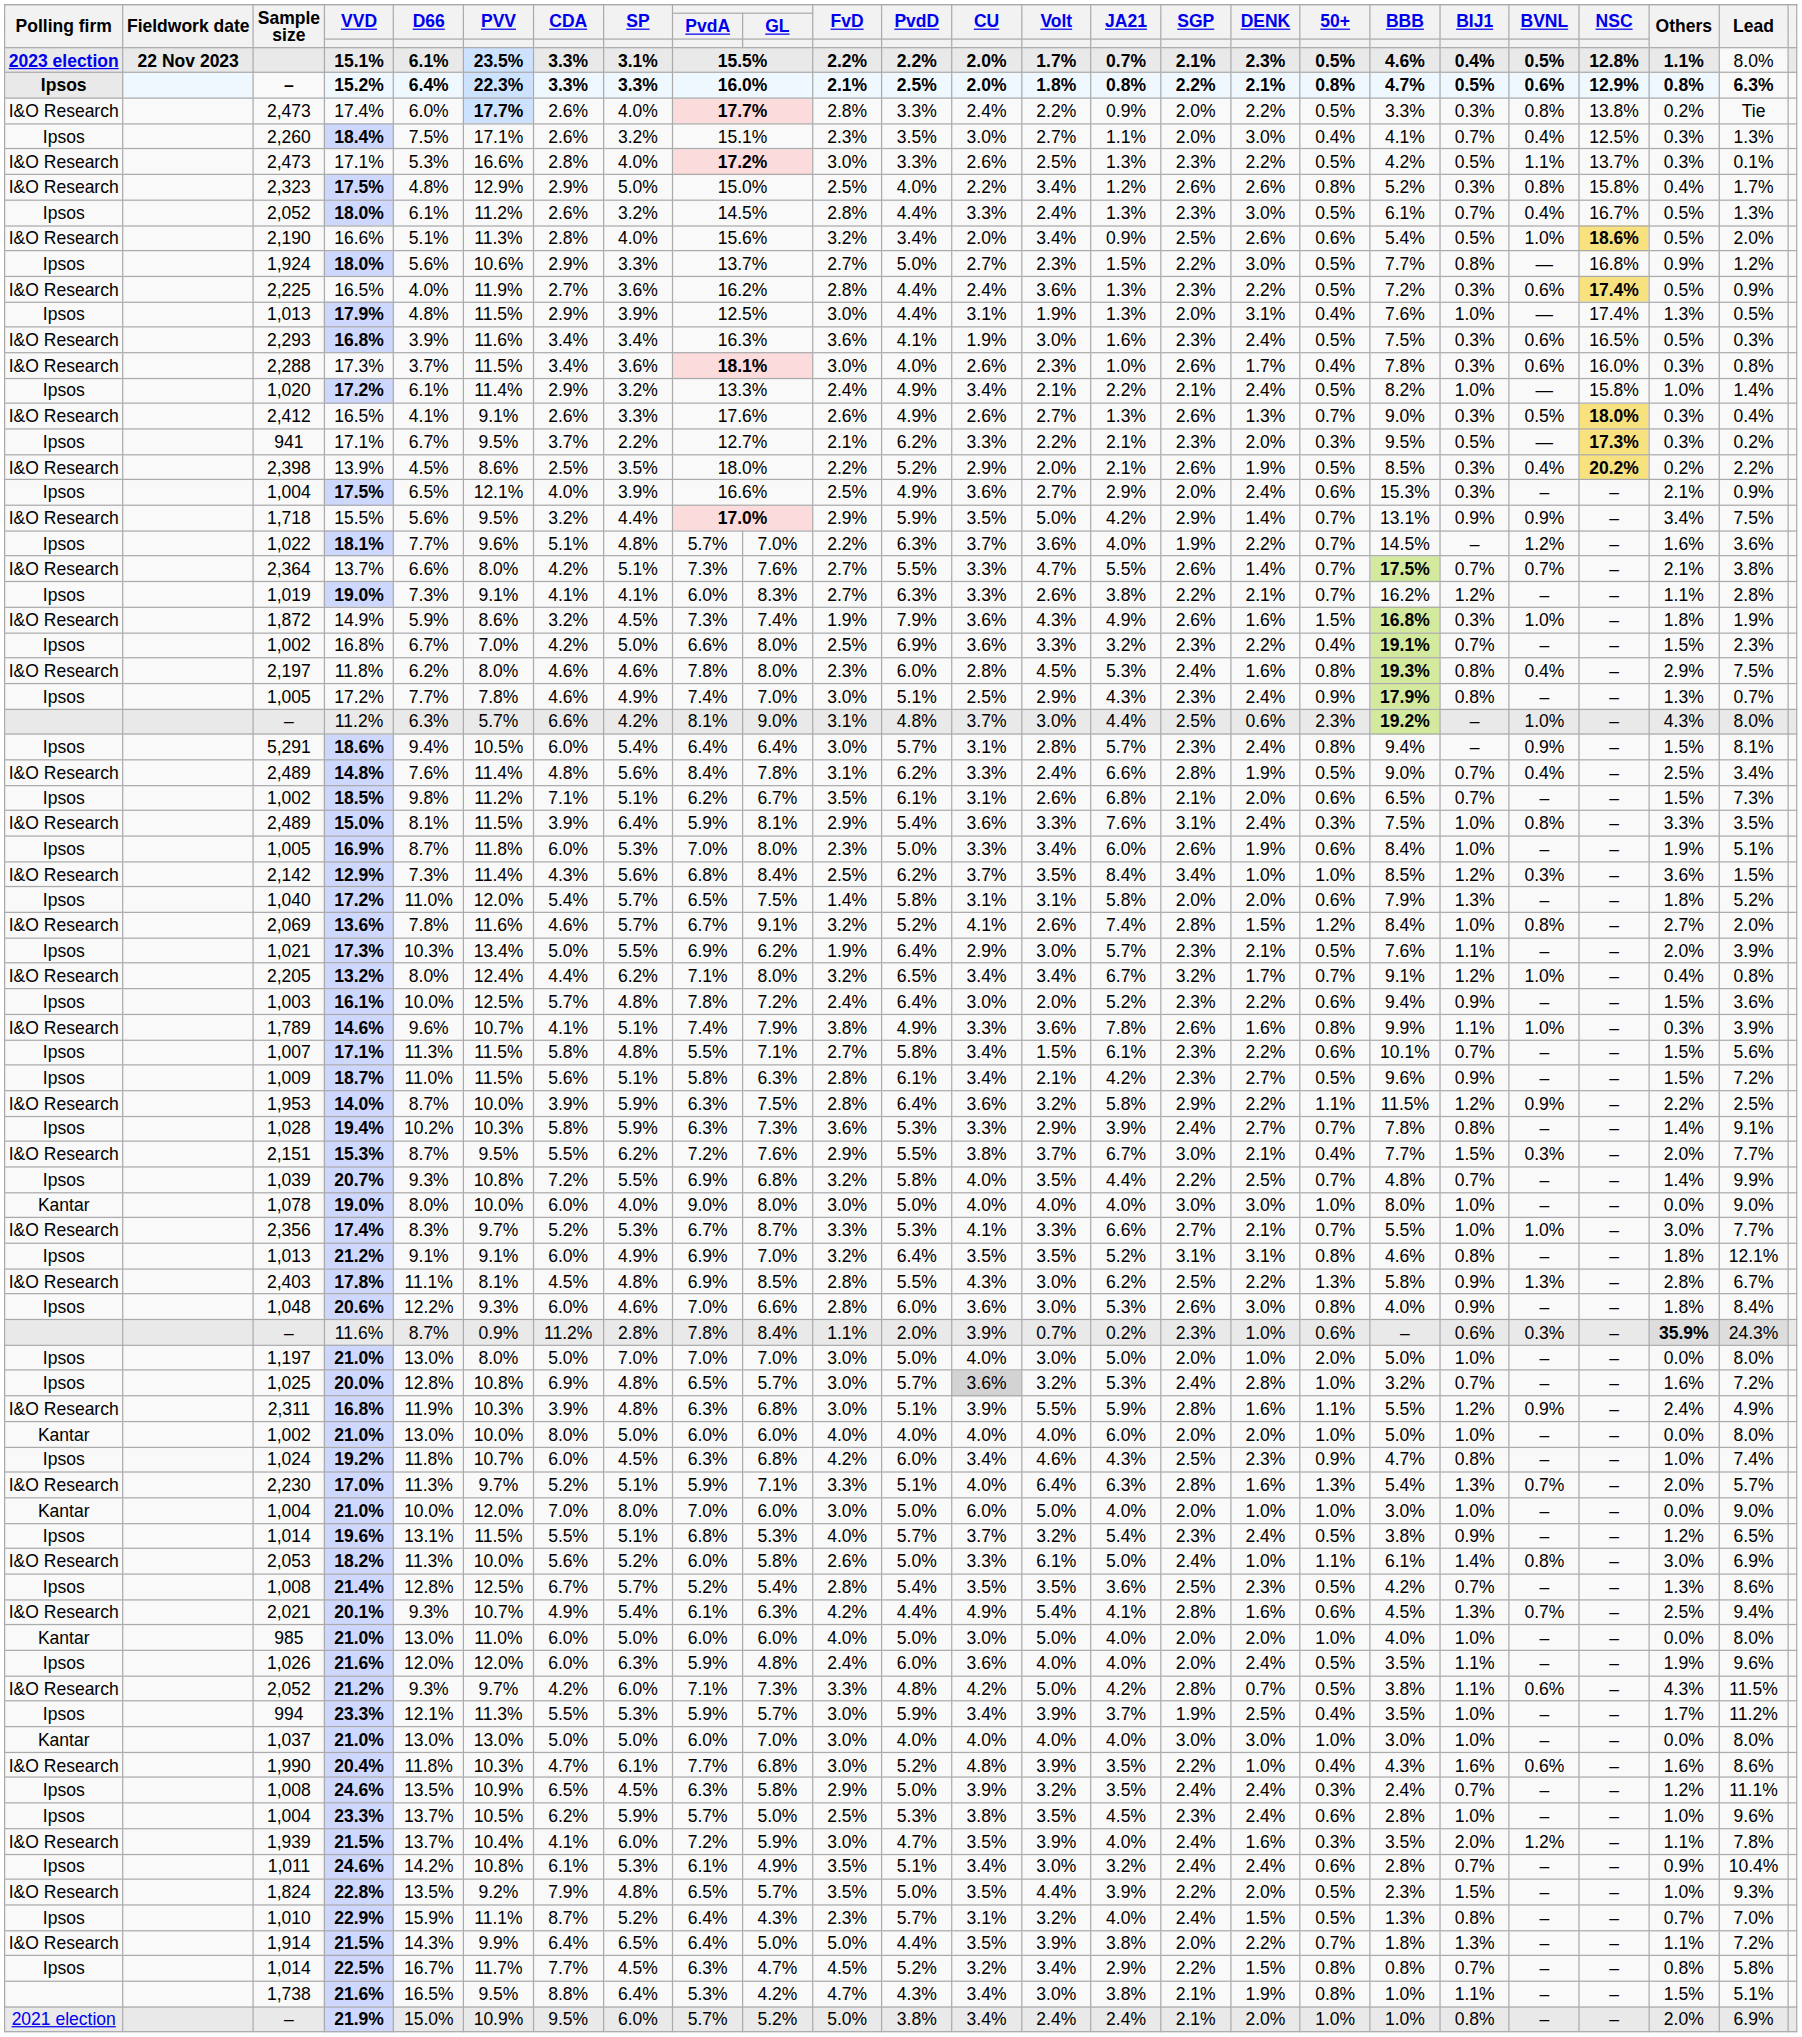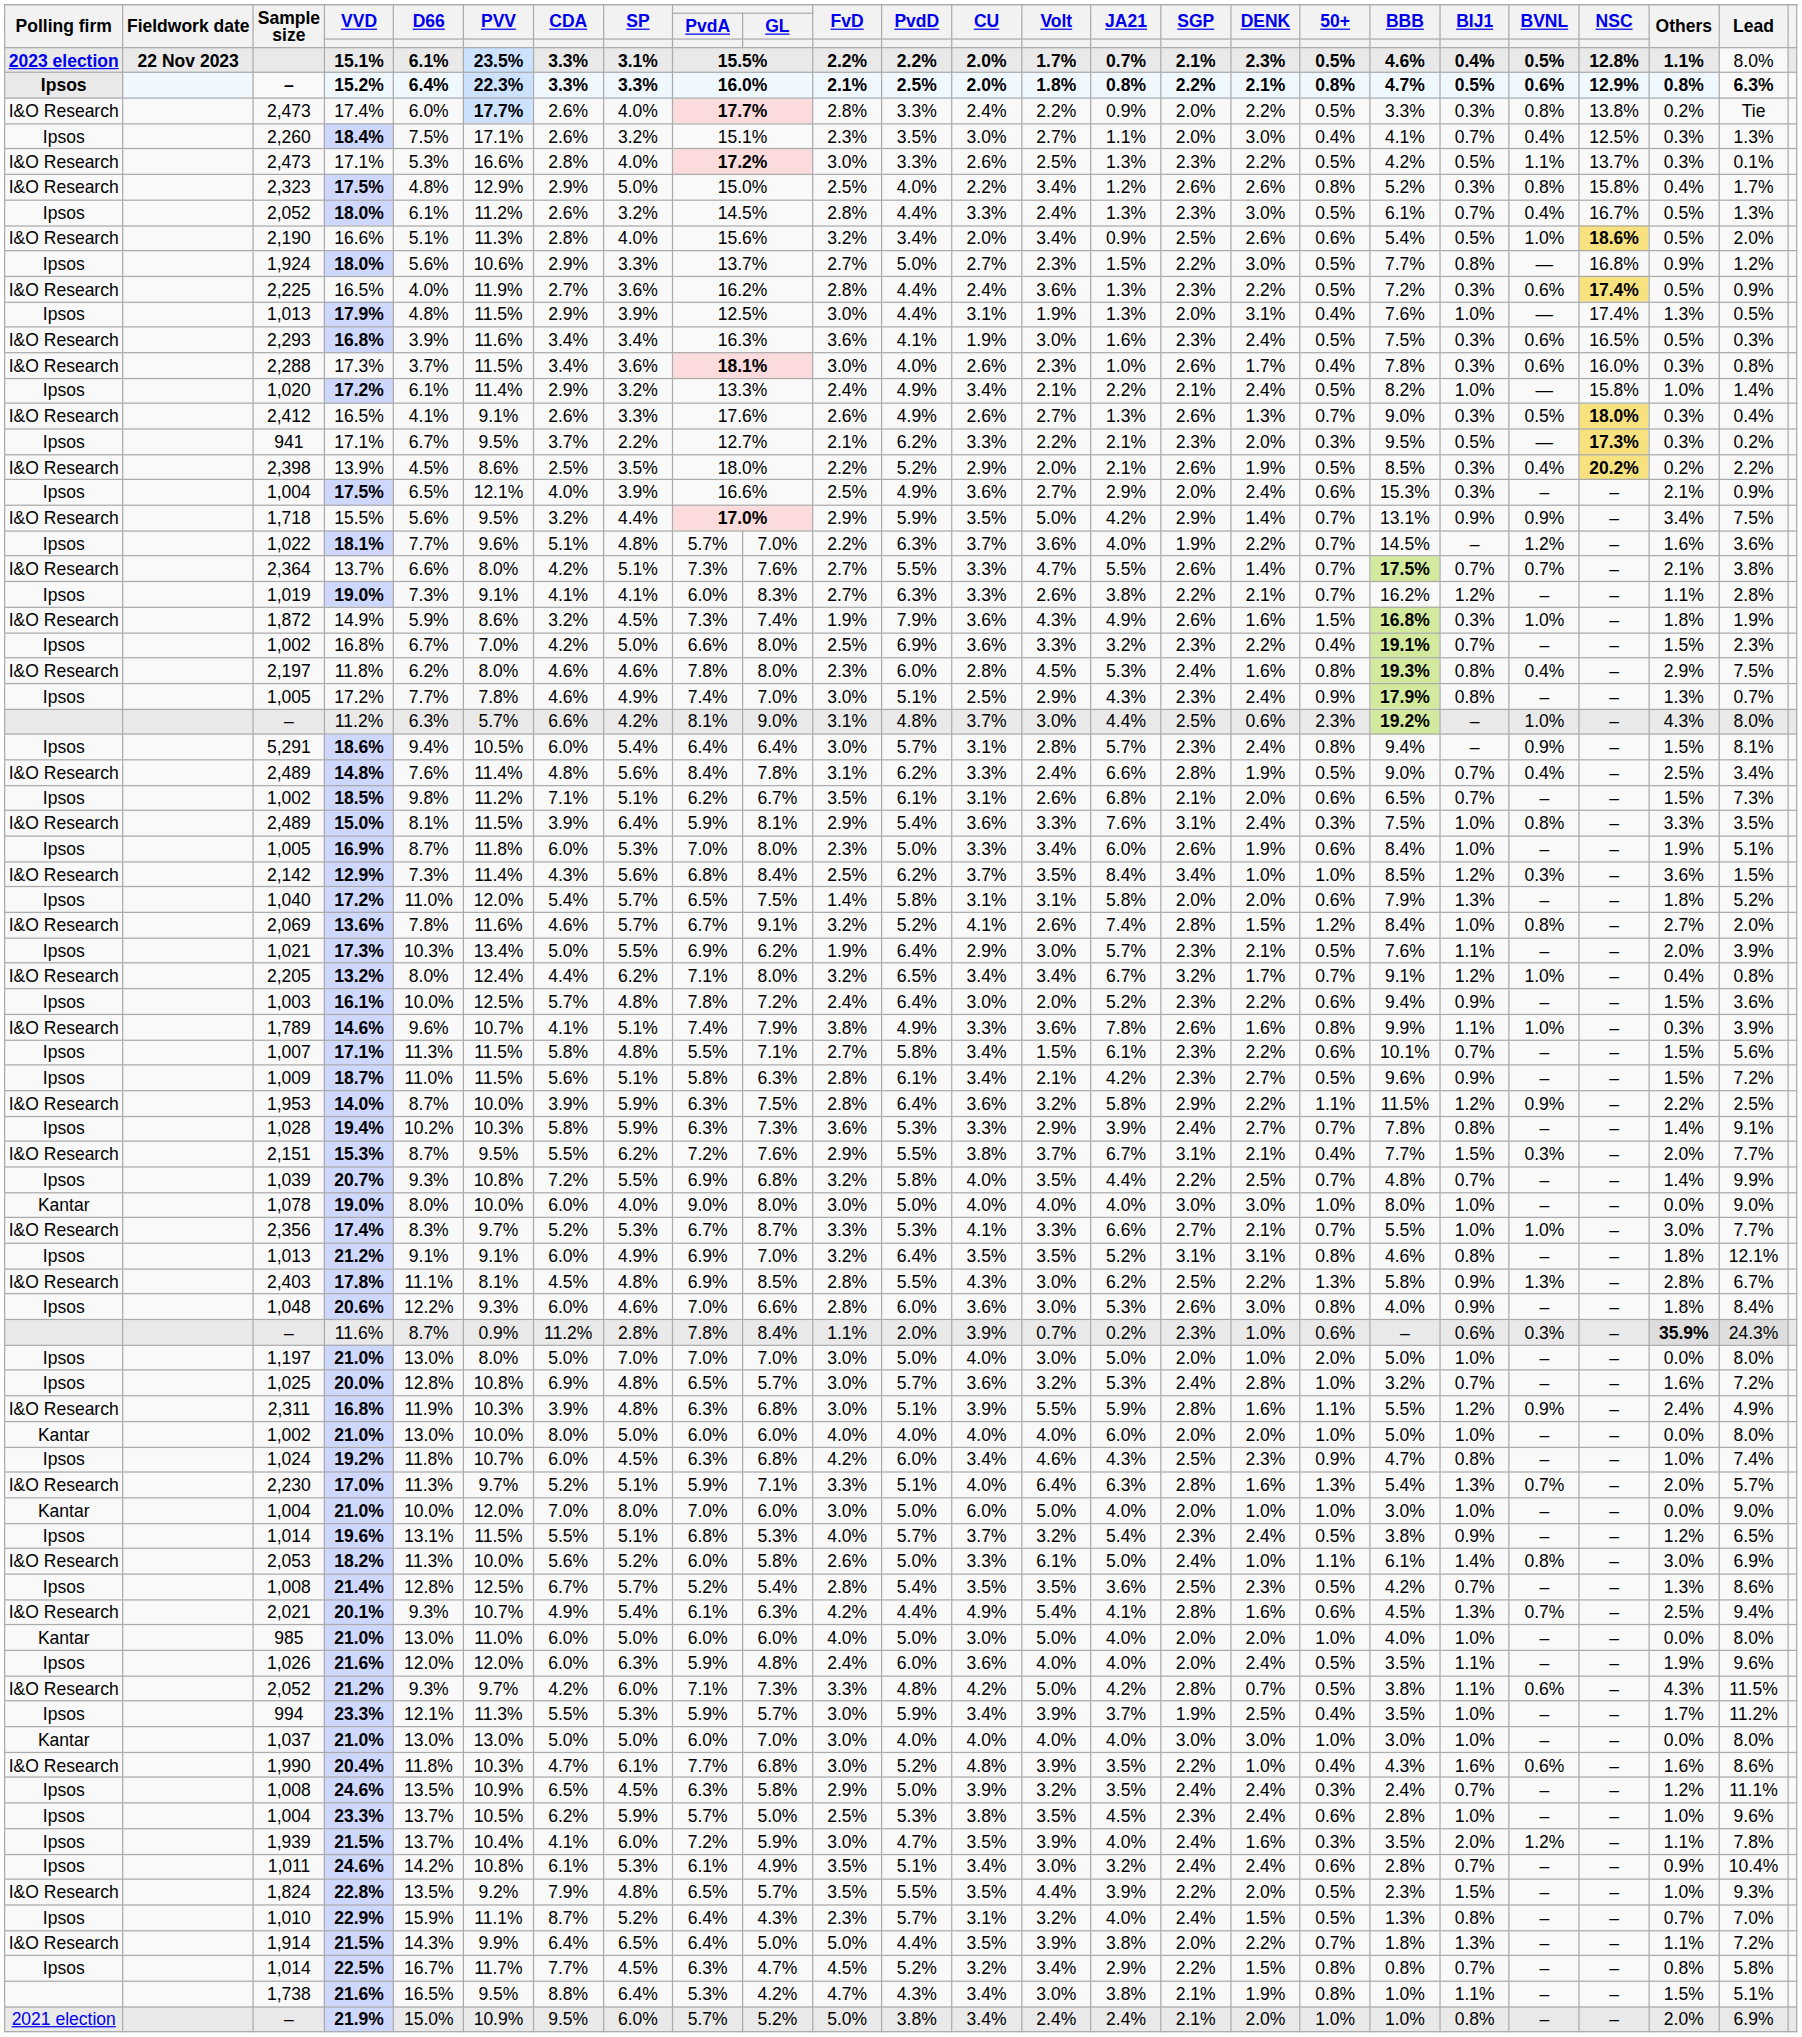(1196, 1154) 3.0% -> (1196, 1154) 3.1%
(987, 1383) lightgrey background -> (987, 1383) no background
(64, 1841) I&O Research -> (64, 1841) Ipsos
(917, 1892) 5.0% -> (917, 1892) 5.5%
